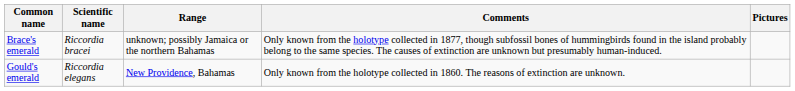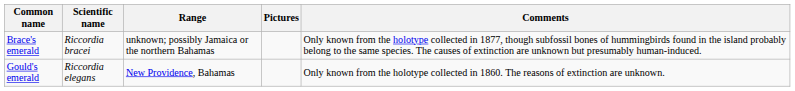columns swapped: (506, 18) <-> (770, 18)
